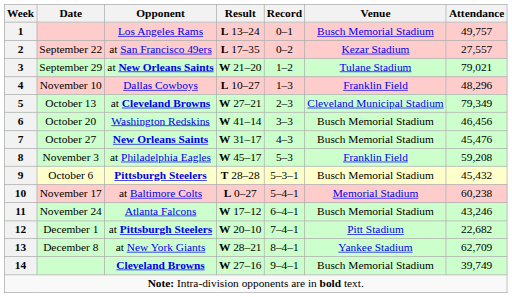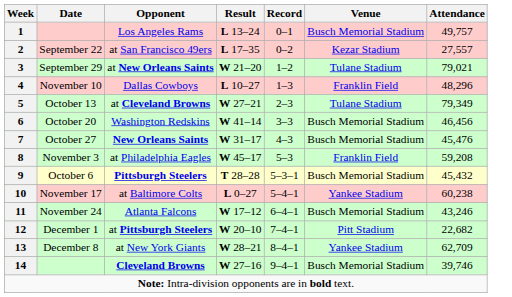(375, 103) Cleveland Municipal Stadium -> (366, 103) Tulane Stadium
(375, 193) Memorial Stadium -> (366, 193) Yankee Stadium
(477, 265) 39,749 -> (457, 265) 39,746
